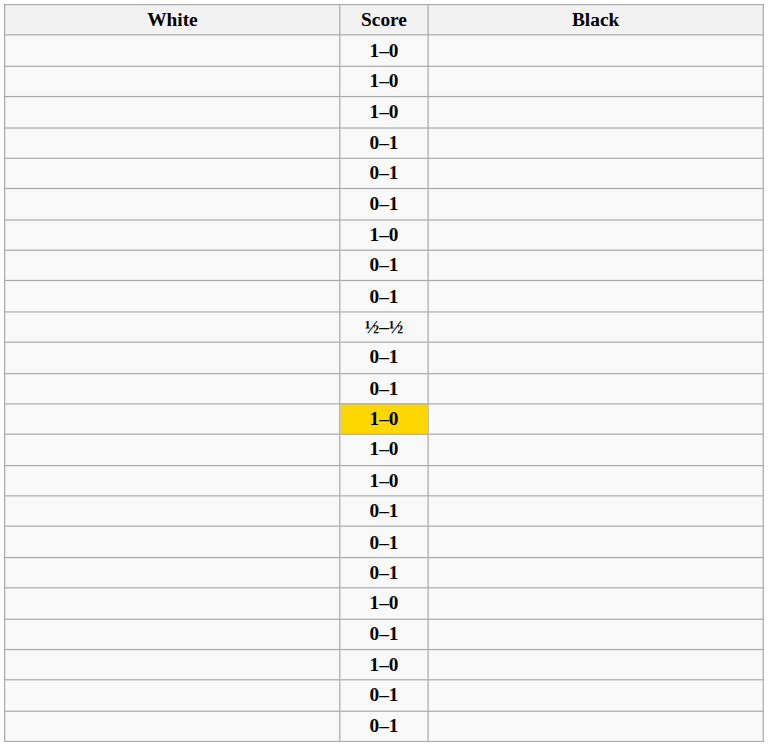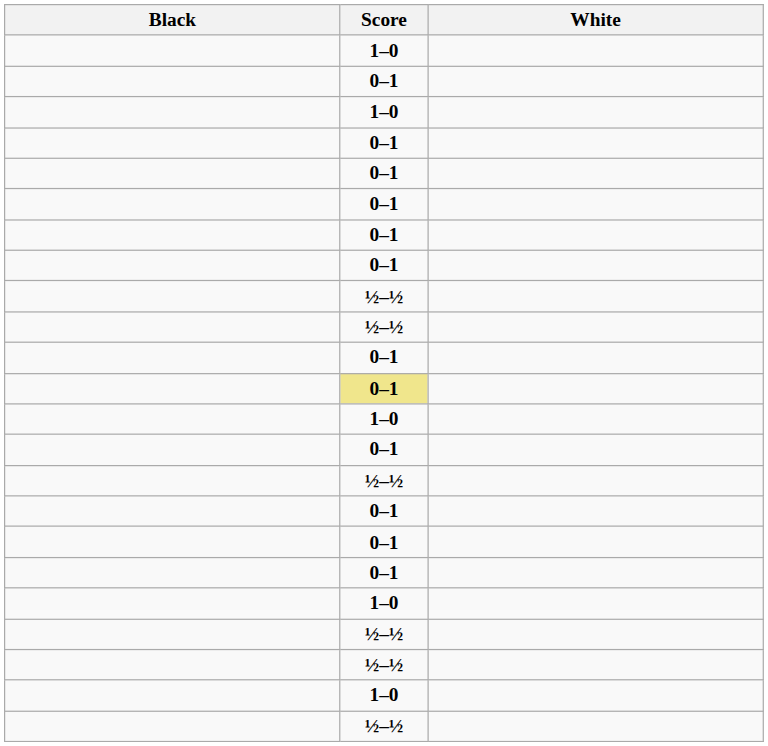columns swapped: (172, 19) <-> (596, 19)
(384, 81) 1–0 -> (384, 81) 0–1
(384, 234) 1–0 -> (384, 234) 0–1
(384, 296) 0–1 -> (384, 296) ½–½
(384, 388) no background -> (384, 388) khaki background
(384, 419) gold background -> (384, 419) no background
(384, 449) 1–0 -> (384, 449) 0–1
(384, 480) 1–0 -> (384, 480) ½–½
(384, 633) 0–1 -> (384, 633) ½–½
(384, 664) 1–0 -> (384, 664) ½–½
(384, 695) 0–1 -> (384, 695) 1–0
(384, 726) 0–1 -> (384, 726) ½–½
